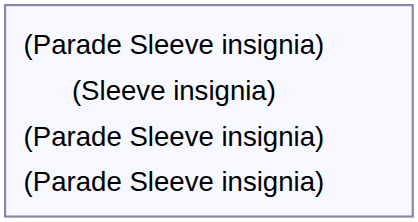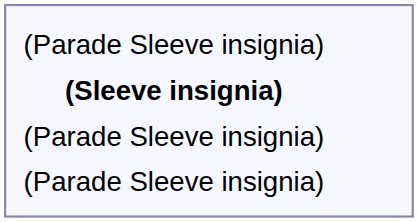(174, 91) normal -> (174, 88) bold
